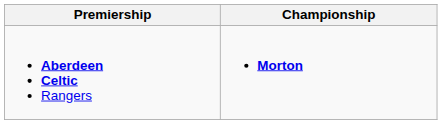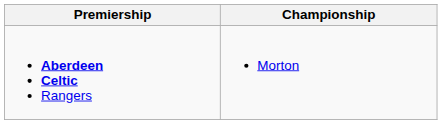(329, 65) bold -> (329, 65) normal
